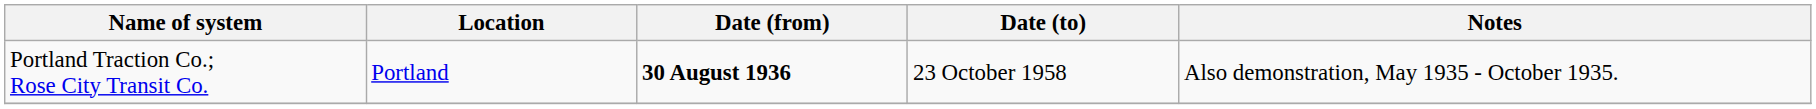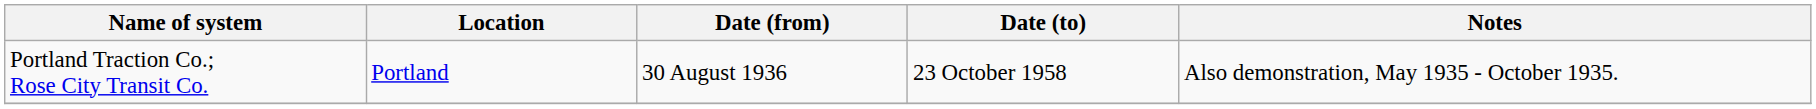(716, 71) bold -> (715, 71) normal
